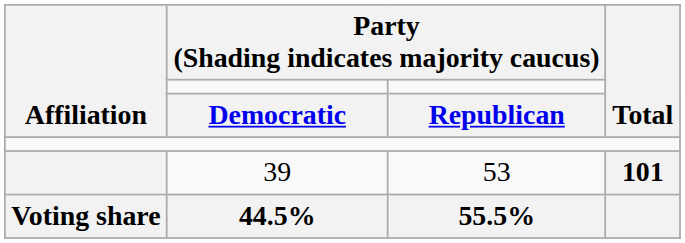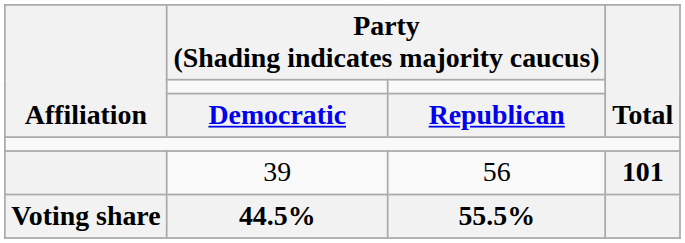(497, 171) 53 -> (497, 171) 56
